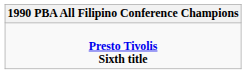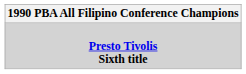(123, 52) no background -> (123, 52) lightgrey background
